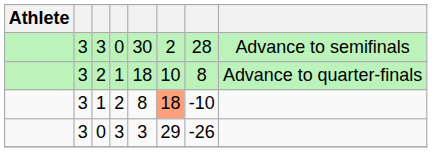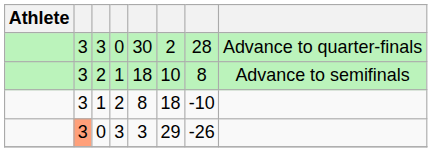(323, 47) Advance to semifinals -> (323, 47) Advance to quarter-finals
(323, 75) Advance to quarter-finals -> (323, 75) Advance to semifinals
(171, 103) lightsalmon background -> (171, 103) no background
(83, 132) no background -> (83, 132) lightsalmon background
